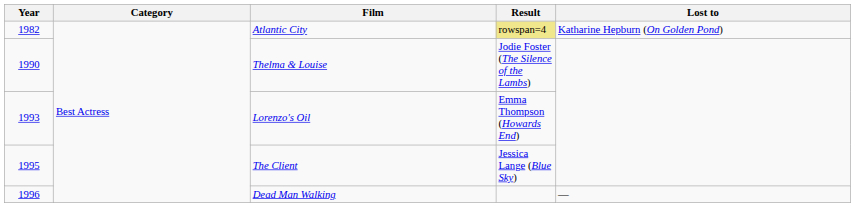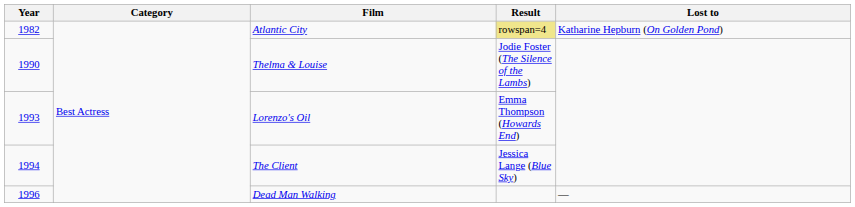(29, 165) 1995 -> (29, 165) 1994
